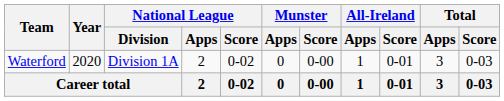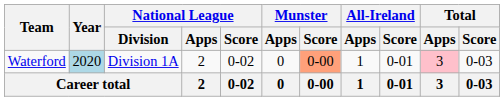(87, 61) no background -> (87, 61) lightblue background
(320, 61) no background -> (320, 61) lightsalmon background
(440, 61) no background -> (440, 61) pink background
